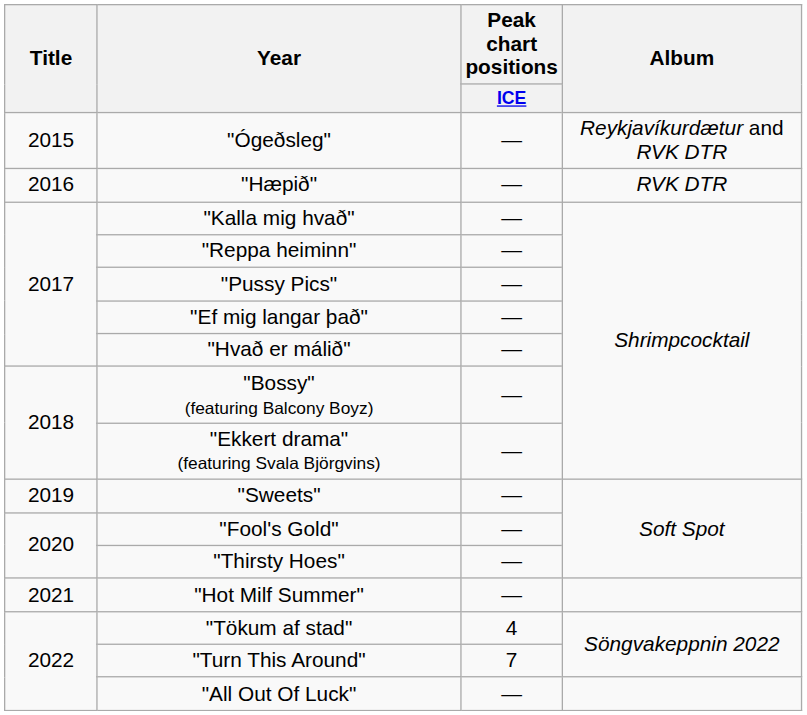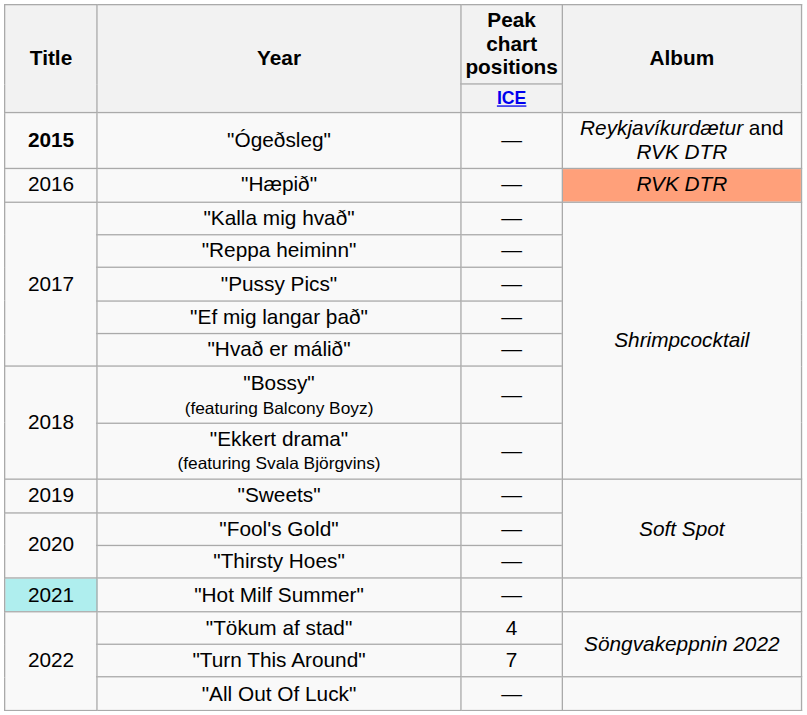(51, 140) normal -> (51, 140) bold
(682, 185) no background -> (682, 185) lightsalmon background
(51, 594) no background -> (51, 594) paleturquoise background
